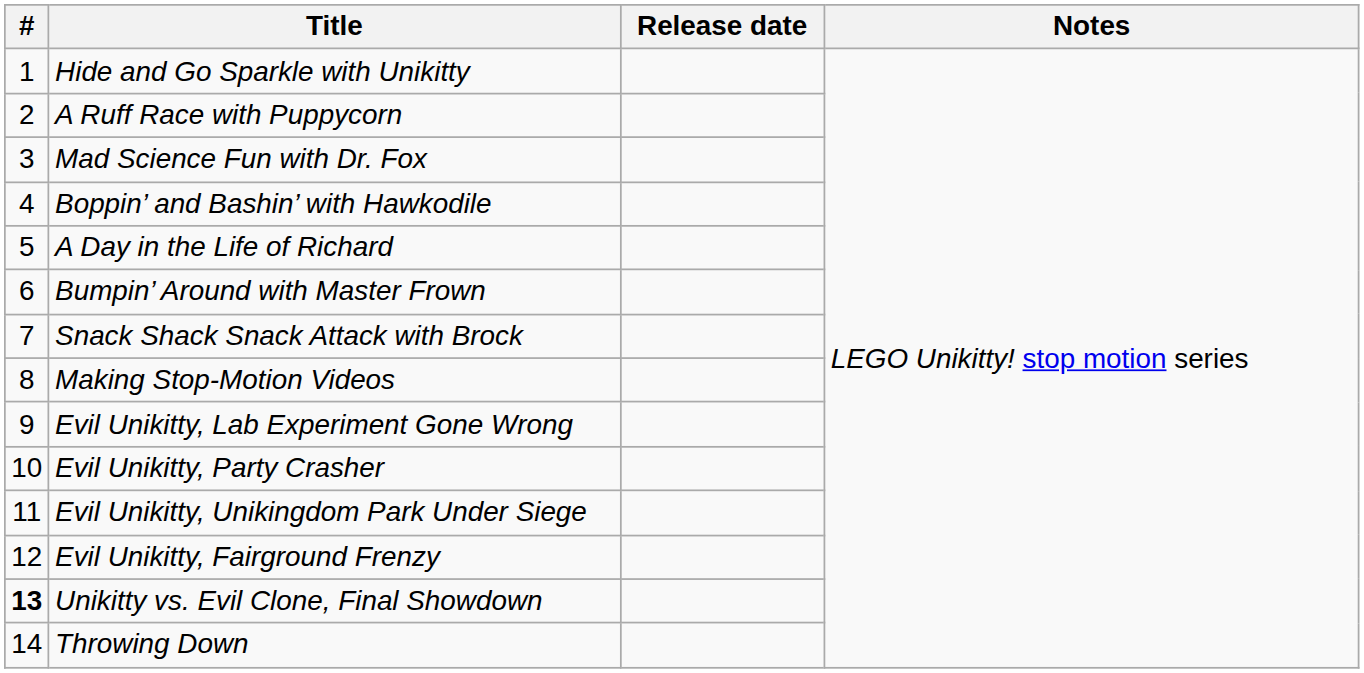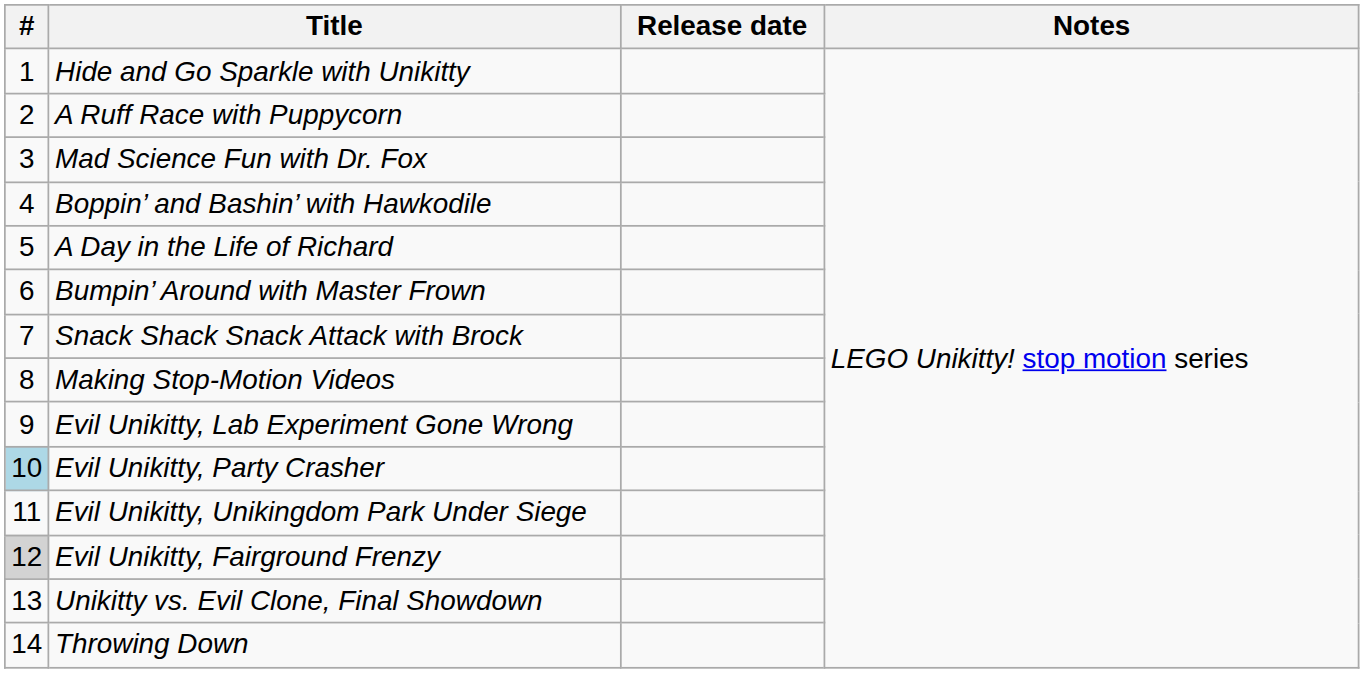(27, 468) no background -> (27, 468) lightblue background
(27, 556) no background -> (27, 556) lightgrey background
(27, 600) bold -> (27, 600) normal
